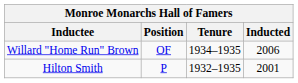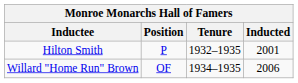rows swapped: (73, 50) <-> (73, 68)
